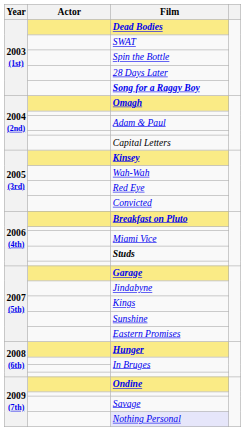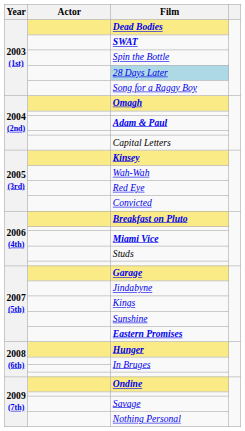(124, 42) normal -> (125, 42) bold
(140, 73) no background -> (140, 73) lightblue background
(156, 88) bold -> (155, 88) normal
(139, 123) normal -> (140, 123) bold
(135, 238) normal -> (136, 238) bold
(124, 253) bold -> (123, 253) normal
(147, 334) normal -> (148, 334) bold
(147, 419) lavender background -> (147, 419) no background
